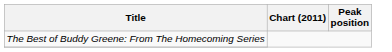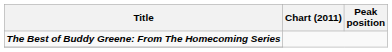(136, 39) normal -> (144, 39) bold
